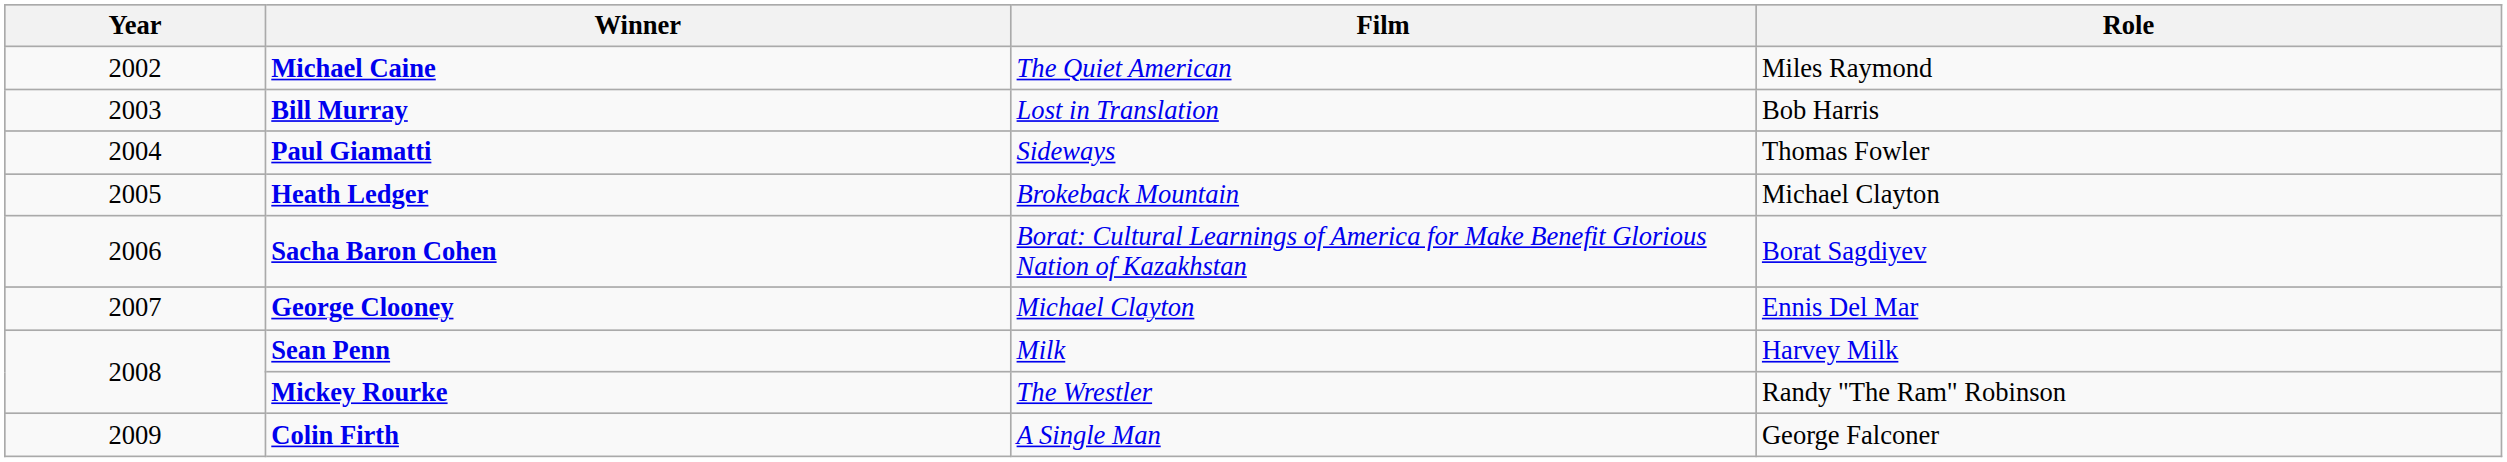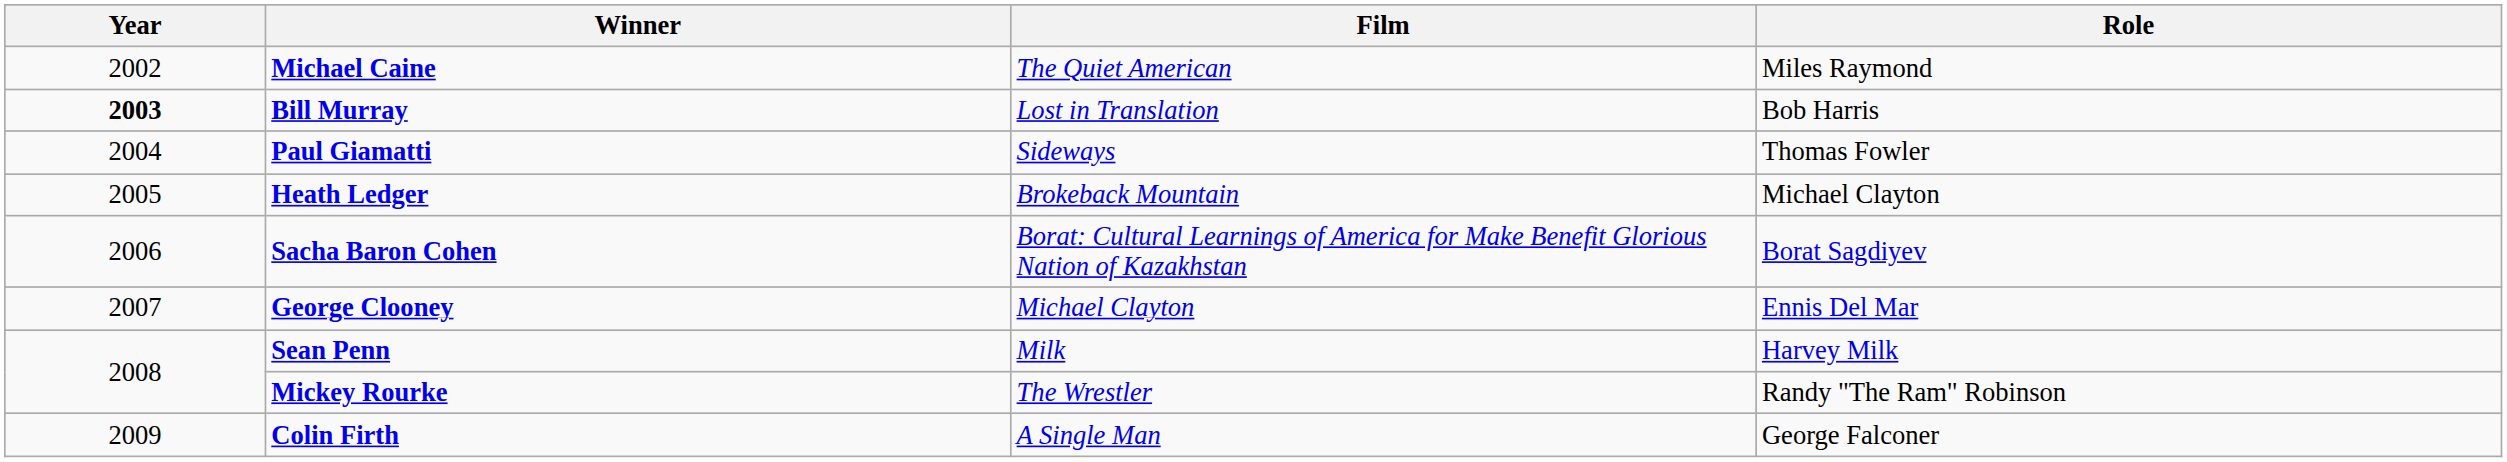(135, 109) normal -> (135, 109) bold
